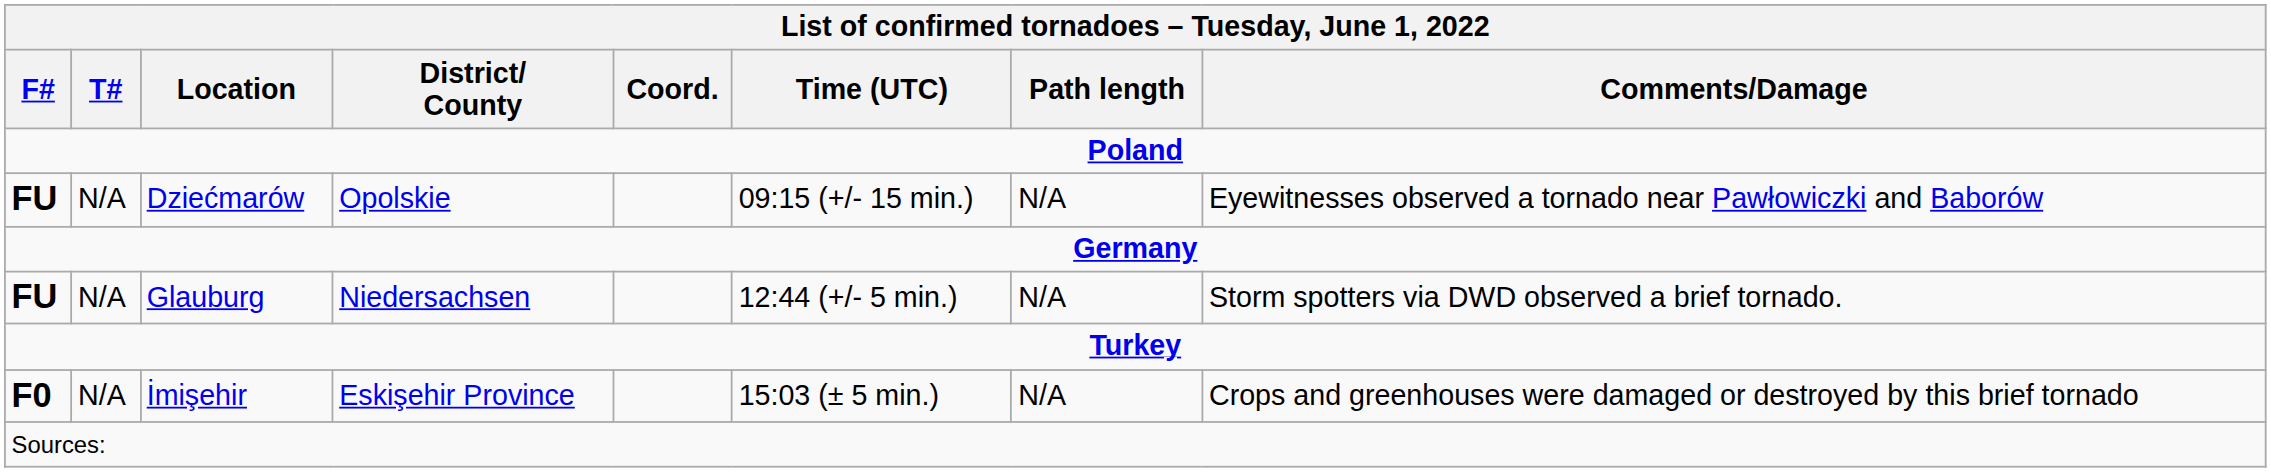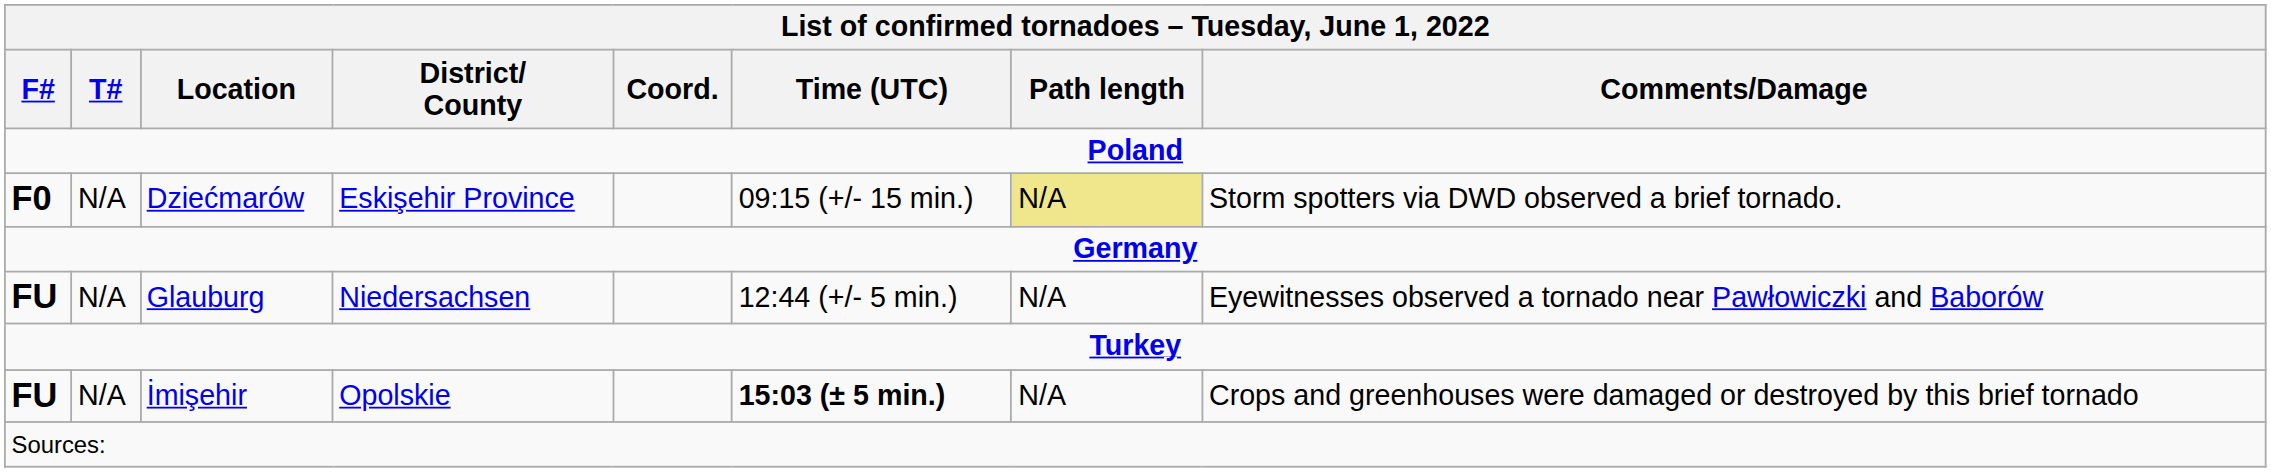(34, 199) FU -> (32, 199) F0
(395, 199) Opolskie -> (457, 199) Eskişehir Province
(1042, 199) no background -> (1042, 199) khaki background
(1626, 199) Eyewitnesses observed a tornado near Pawłowiczki and Baborów -> (1526, 199) Storm spotters via DWD observed a brief tornado.
(1526, 297) Storm spotters via DWD observed a brief tornado. -> (1626, 297) Eyewitnesses observed a tornado near Pawłowiczki and Baborów
(32, 395) F0 -> (34, 395) FU
(457, 395) Eskişehir Province -> (395, 395) Opolskie
(839, 395) normal -> (842, 395) bold
